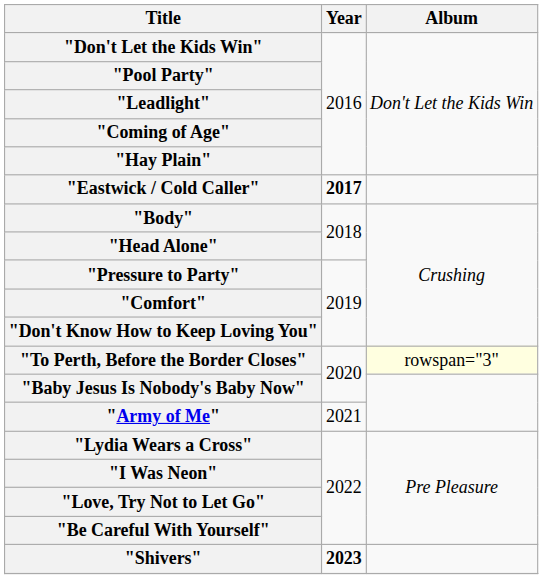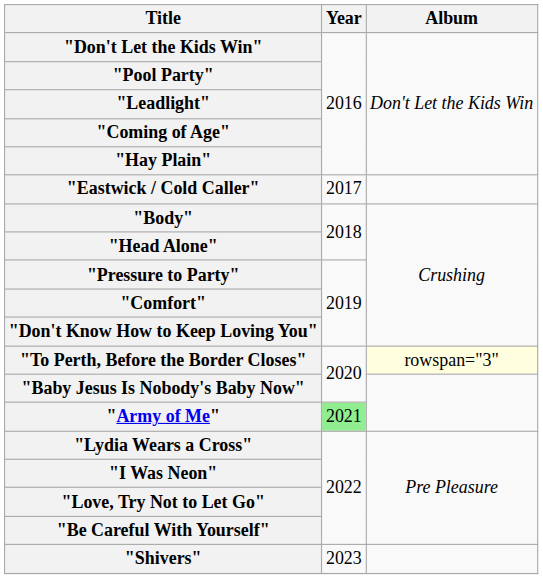(344, 189) bold -> (344, 189) normal
(344, 416) no background -> (344, 416) lightgreen background
(344, 558) bold -> (344, 558) normal
